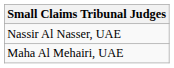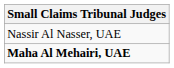(65, 53) normal -> (69, 53) bold
